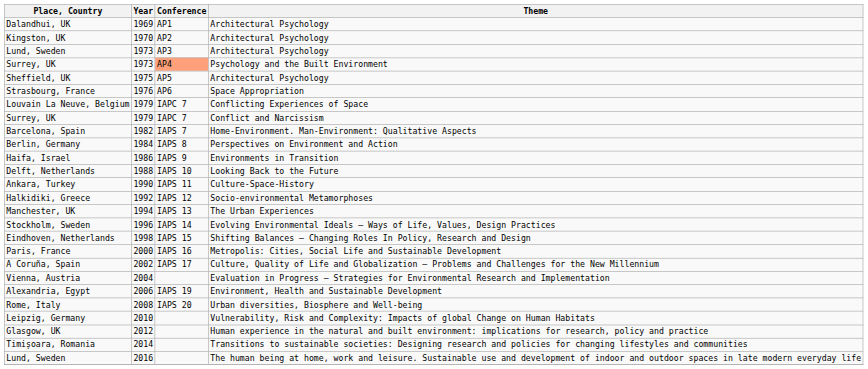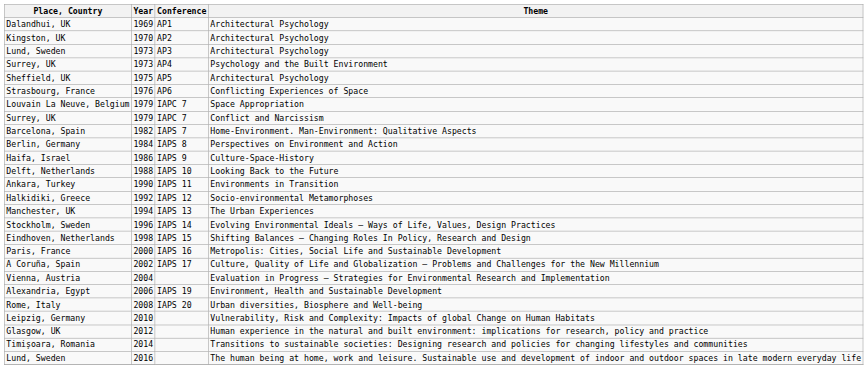(164, 64) lightsalmon background -> (164, 64) no background
(257, 91) Space Appropriation -> (289, 91) Conflicting Experiences of Space
(289, 104) Conflicting Experiences of Space -> (257, 104) Space Appropriation
(274, 158) Environments in Transition -> (262, 158) Culture-Space-History
(262, 185) Culture-Space-History -> (274, 185) Environments in Transition
